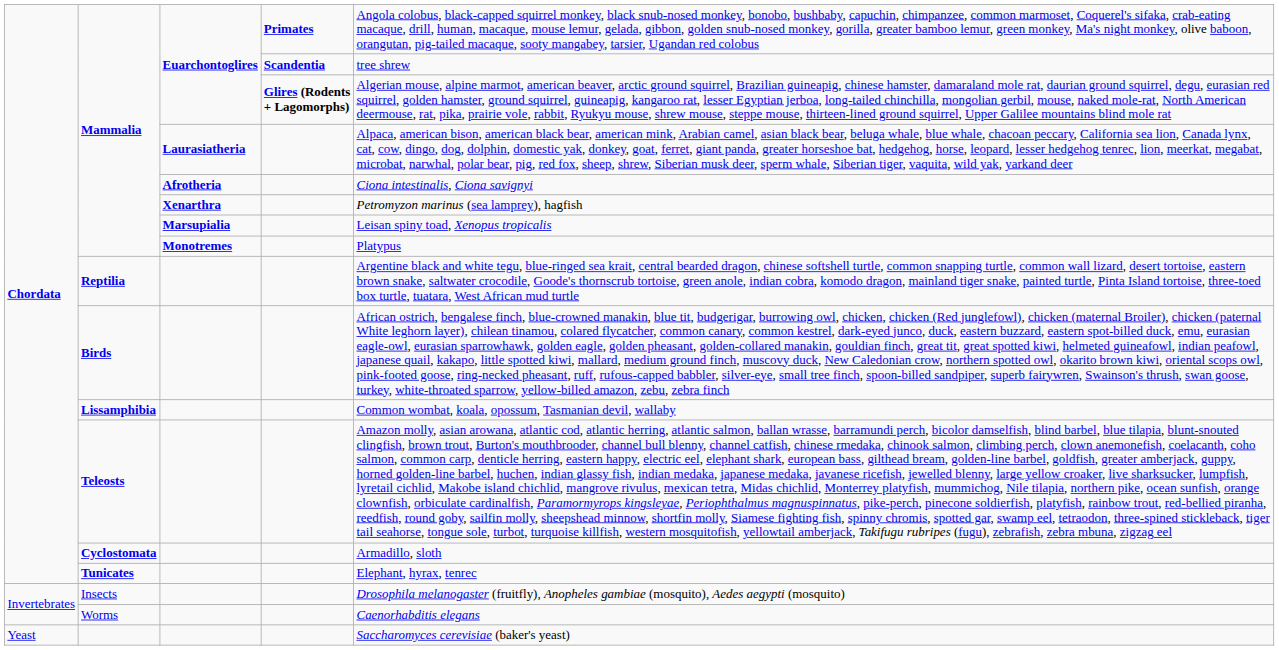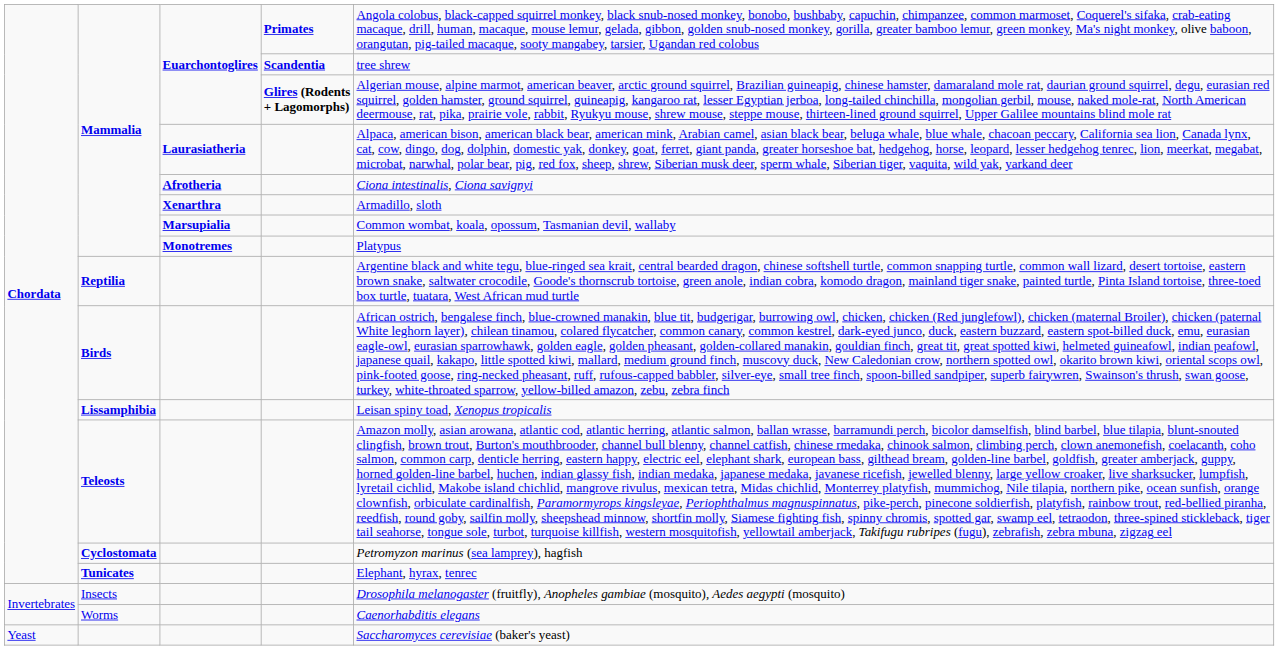(469, 205) Petromyzon marinus (sea lamprey), hagfish -> (399, 205) Armadillo, sloth
(454, 225) Leisan spiny toad, Xenopus tropicalis -> (516, 225) Common wombat, koala, opossum, Tasmanian devil, wallaby
(516, 409) Common wombat, koala, opossum, Tasmanian devil, wallaby -> (454, 409) Leisan spiny toad, Xenopus tropicalis
(399, 553) Armadillo, sloth -> (469, 553) Petromyzon marinus (sea lamprey), hagfish
